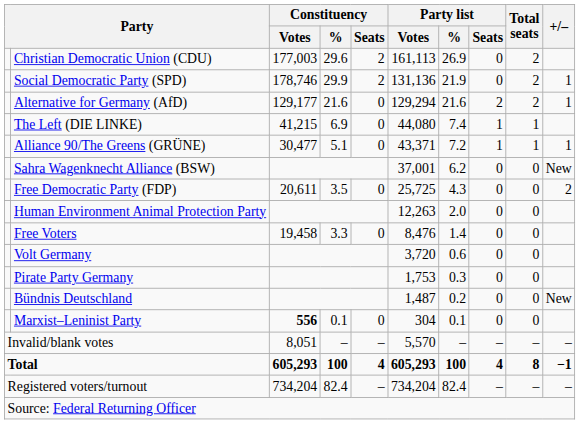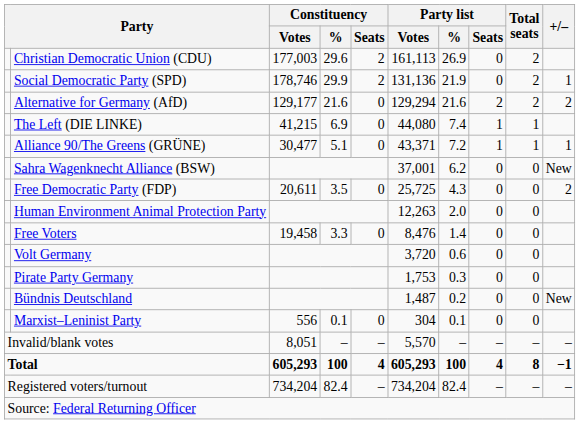(568, 102) 1 -> (568, 102) 2
(307, 320) bold -> (307, 320) normal
